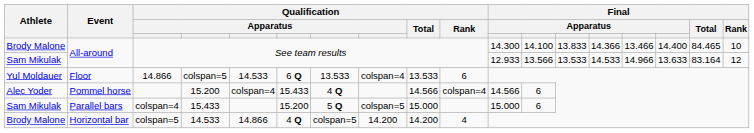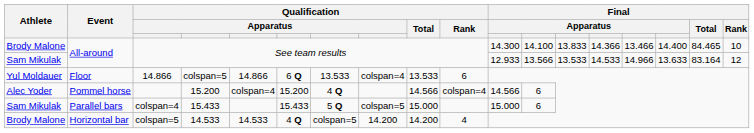(253, 76) 14.533 -> (253, 76) 14.866
(294, 91) 15.433 -> (294, 91) 15.200
(294, 106) 15.200 -> (294, 106) 15.433
(253, 121) 14.866 -> (253, 121) 14.533
